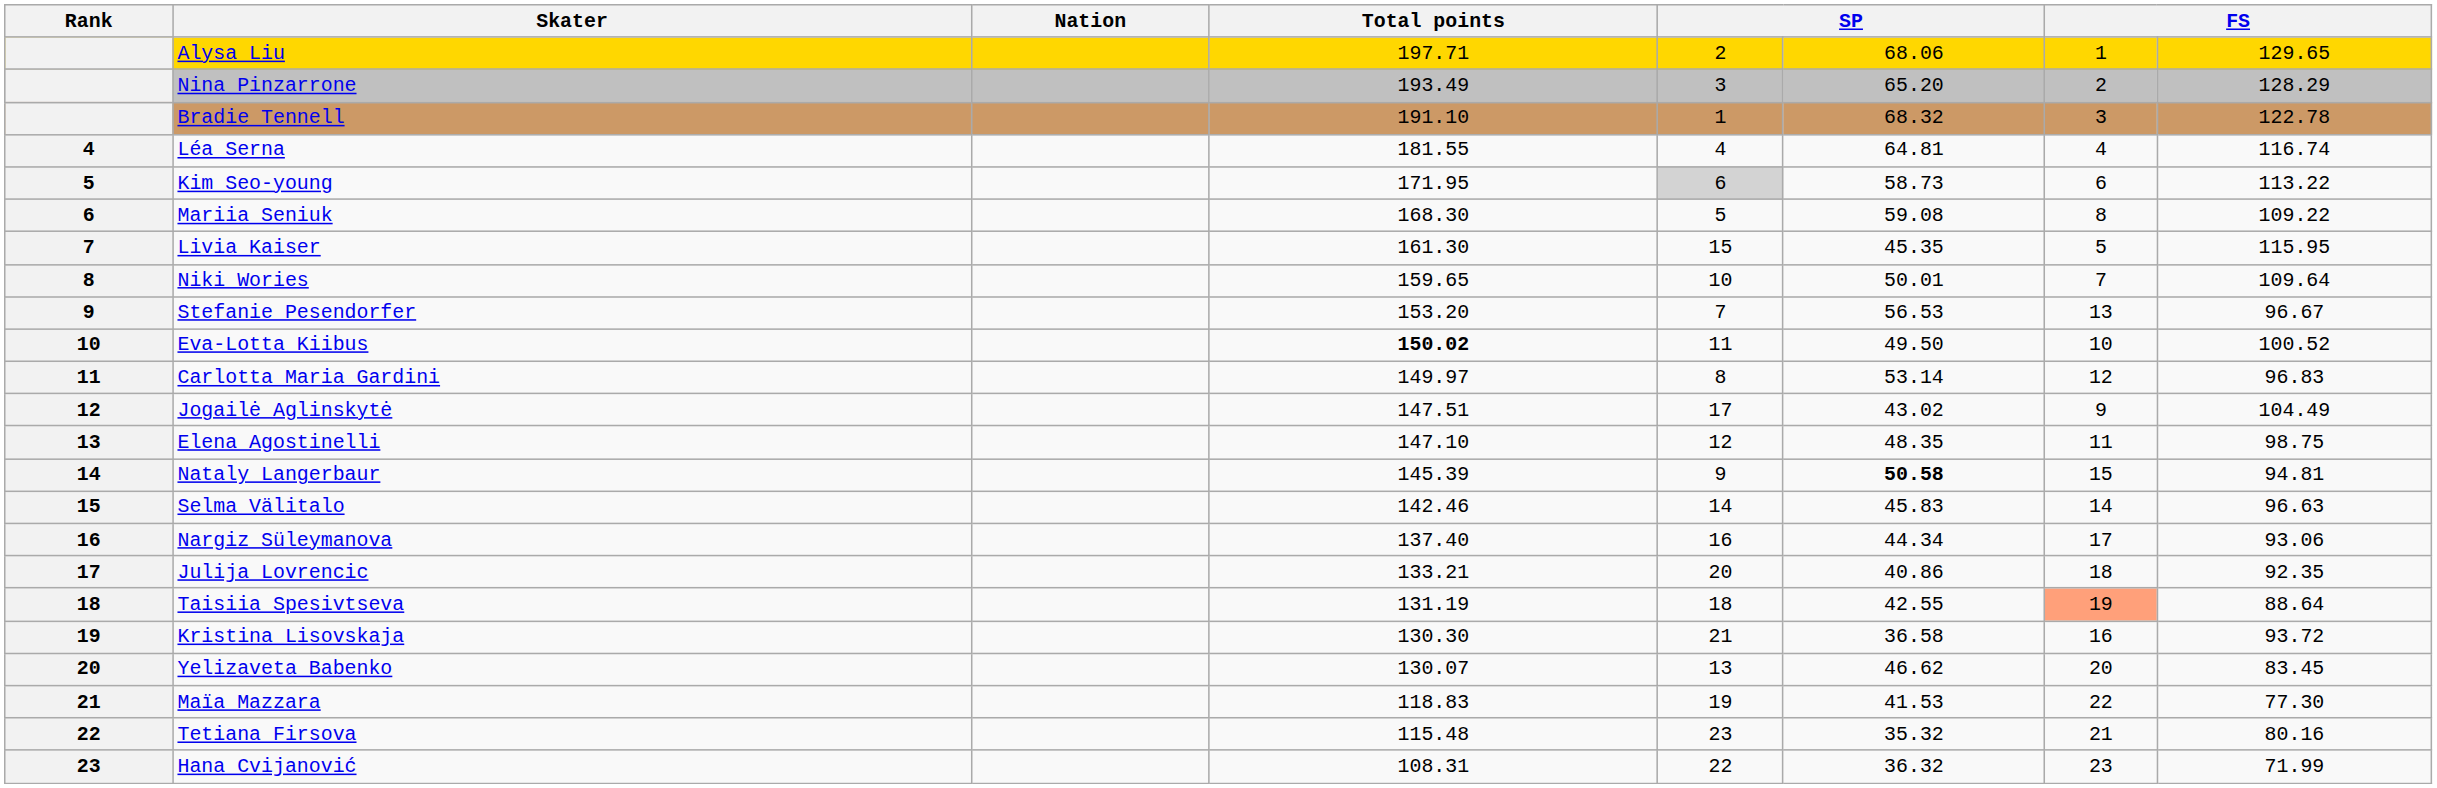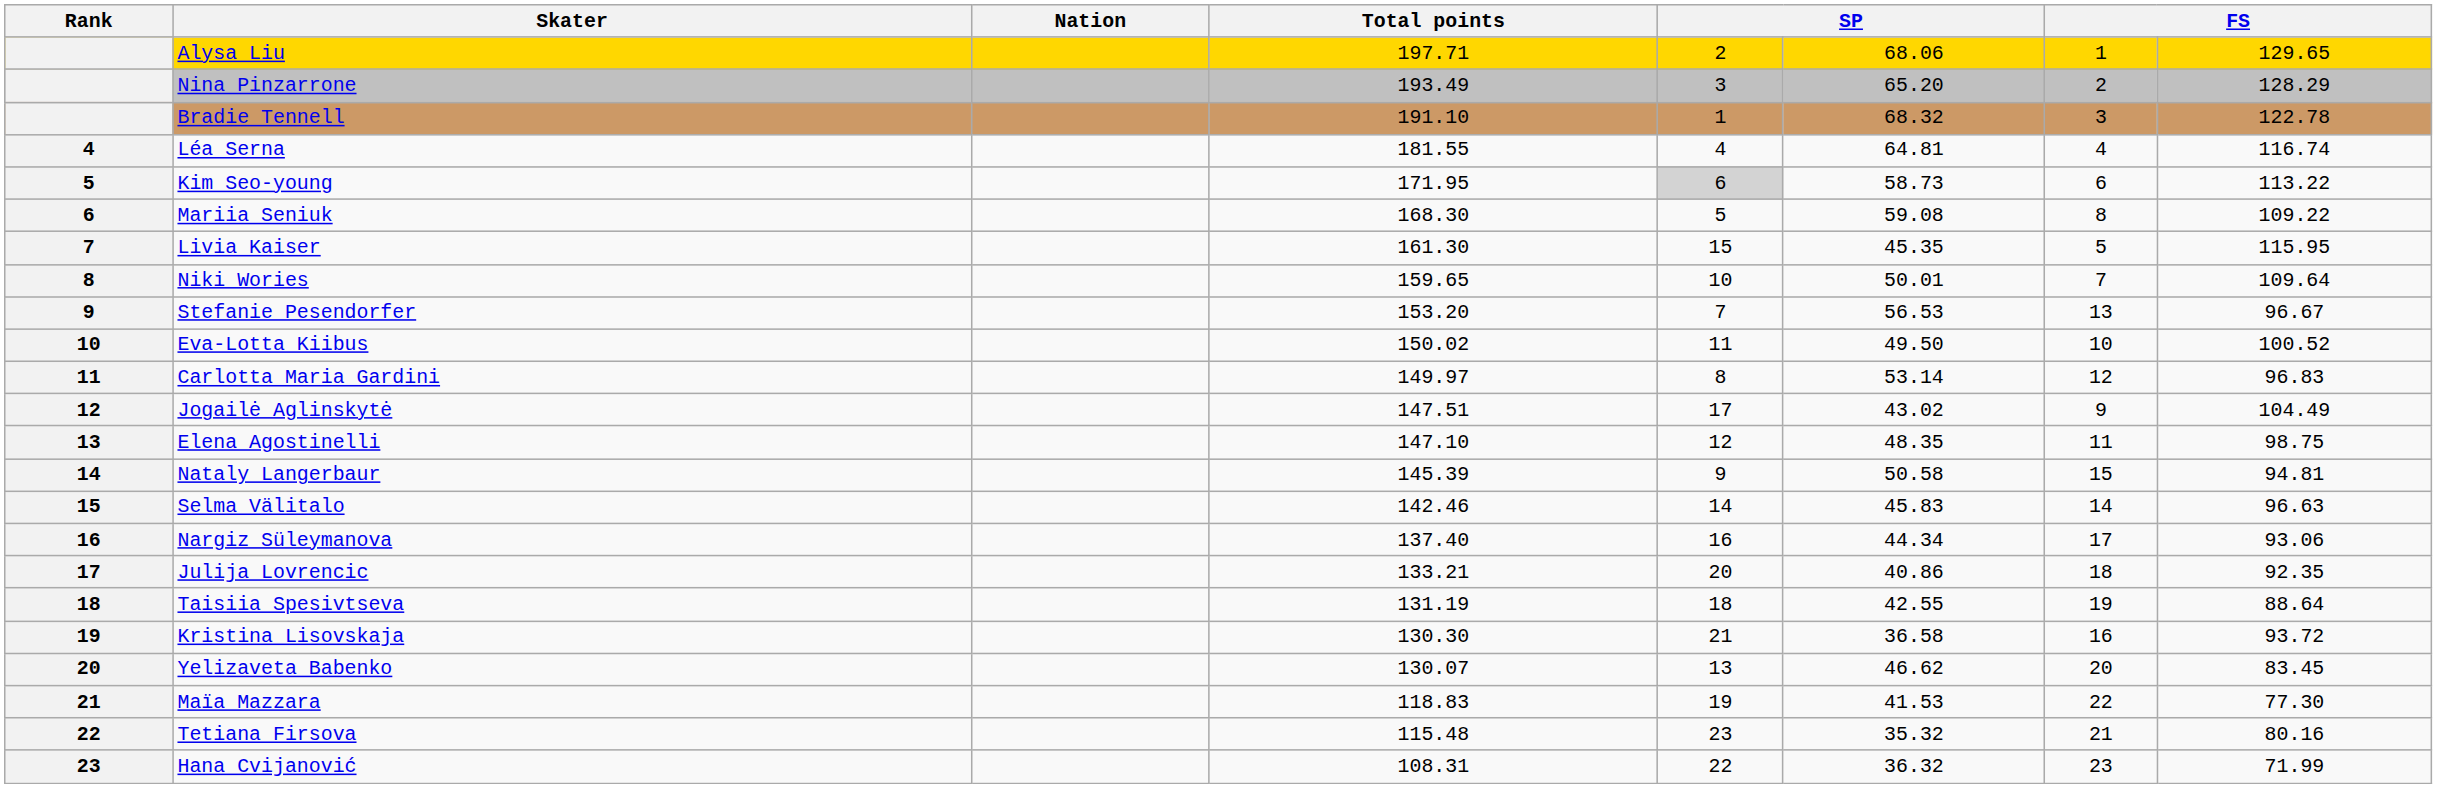(1433, 345) bold -> (1433, 345) normal
(1914, 475) bold -> (1914, 475) normal
(2101, 604) lightsalmon background -> (2101, 604) no background
